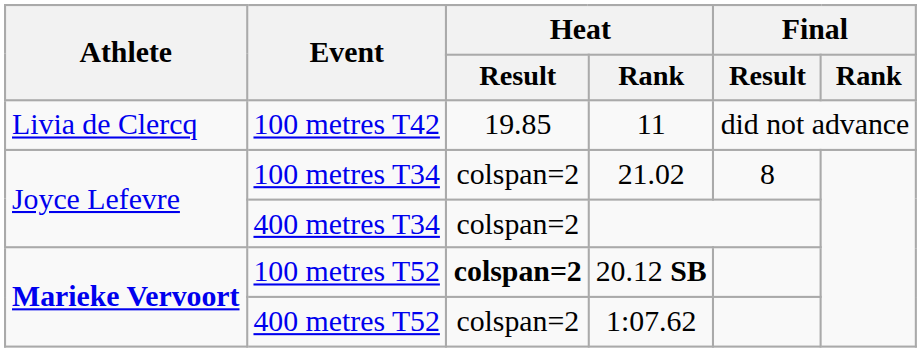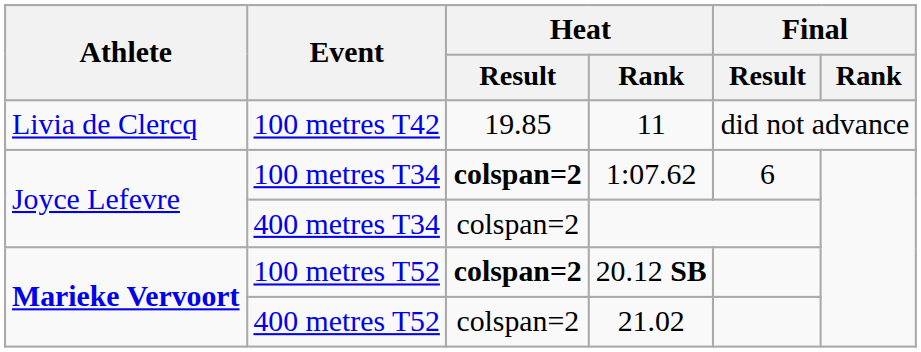(518, 174) normal -> (518, 174) bold
(651, 174) 21.02 -> (651, 174) 1:07.62
(768, 174) 8 -> (768, 174) 6
(651, 321) 1:07.62 -> (651, 321) 21.02
